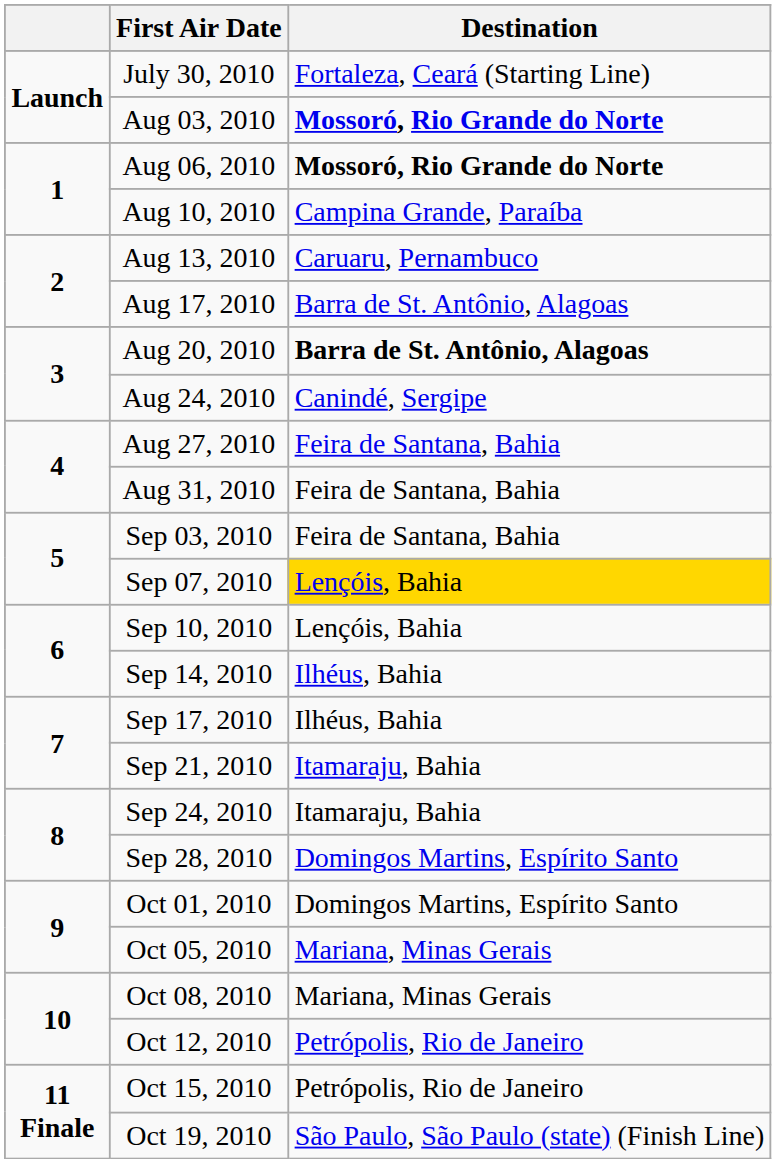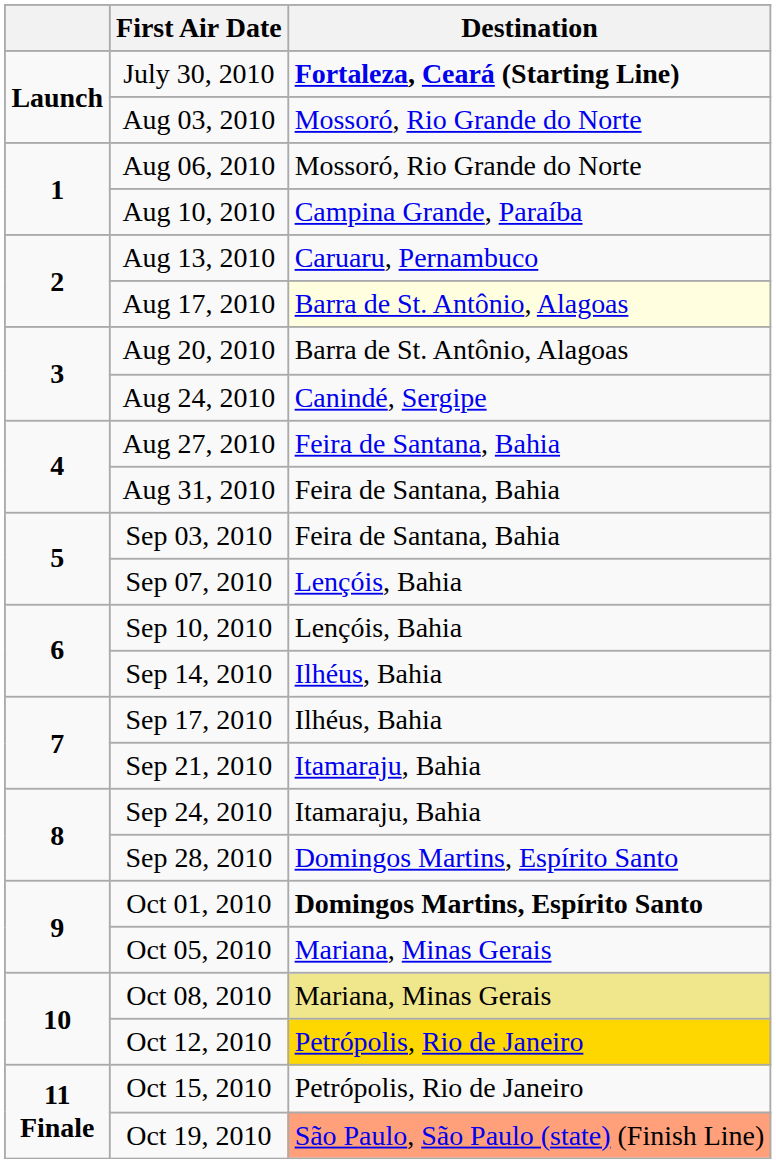(472, 73) normal -> (487, 73) bold
(479, 119) bold -> (468, 119) normal
(479, 166) bold -> (468, 166) normal
(462, 304) no background -> (462, 304) lightyellow background
(472, 350) bold -> (462, 350) normal
(378, 581) gold background -> (378, 581) no background
(486, 903) normal -> (499, 903) bold
(423, 996) no background -> (423, 996) khaki background
(439, 1042) no background -> (439, 1042) gold background
(529, 1134) no background -> (529, 1134) lightsalmon background
